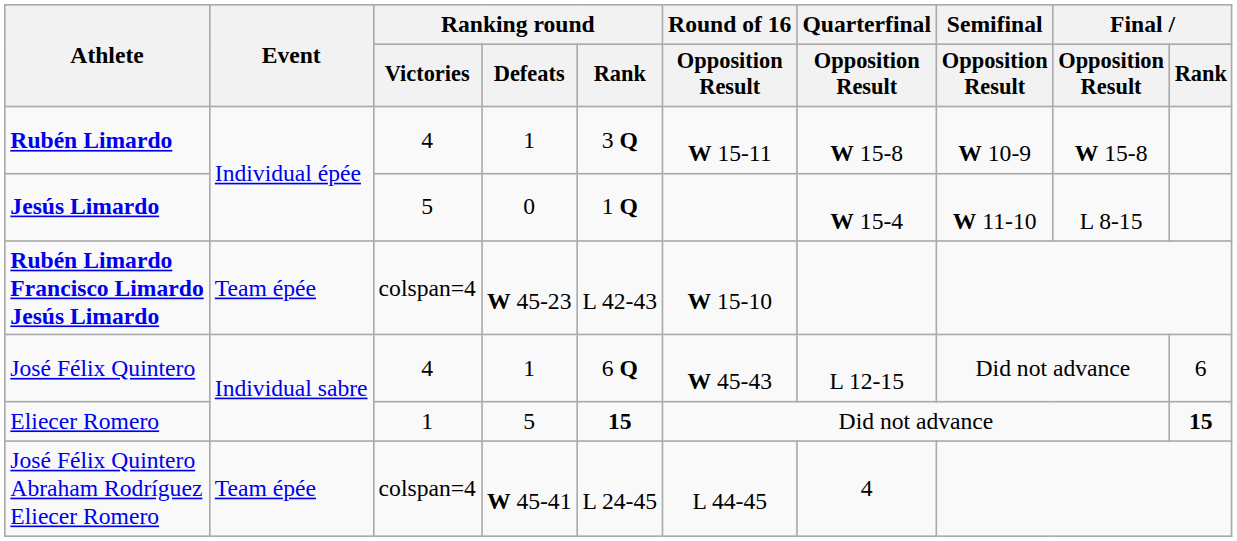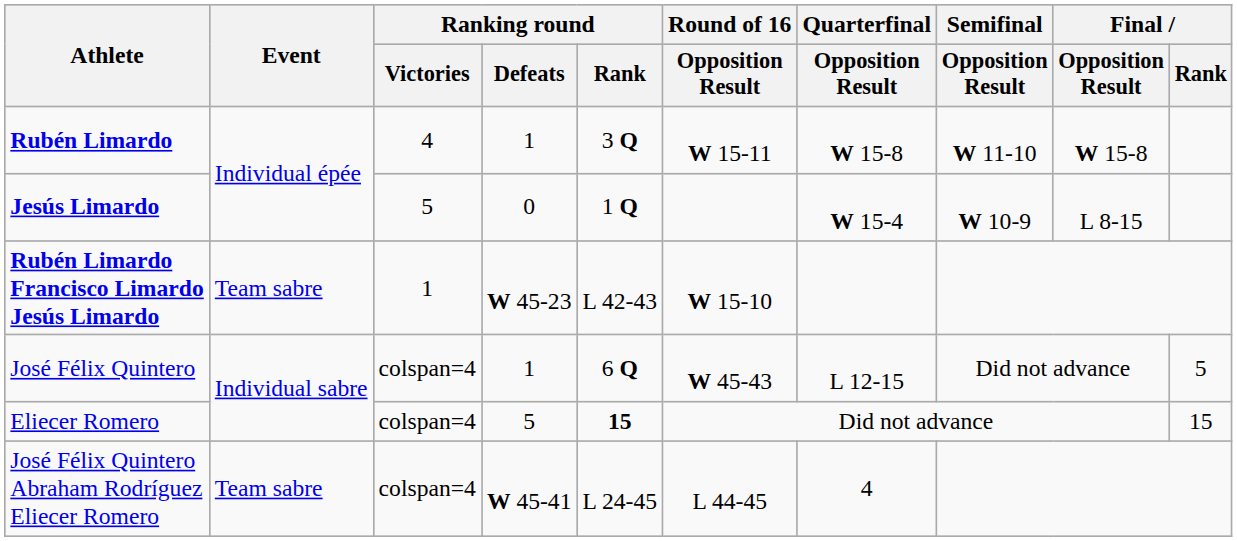(995, 154) W 10-9 -> (995, 154) W 11-10
(995, 221) W 11-10 -> (995, 221) W 10-9
(265, 287) Team épée -> (269, 287) Team sabre
(427, 287) colspan=4 -> (427, 287) 1
(427, 368) 4 -> (427, 368) colspan=4
(1201, 368) 6 -> (1201, 368) 5
(427, 421) 1 -> (427, 421) colspan=4
(1201, 421) bold -> (1201, 421) normal
(265, 488) Team épée -> (269, 488) Team sabre
